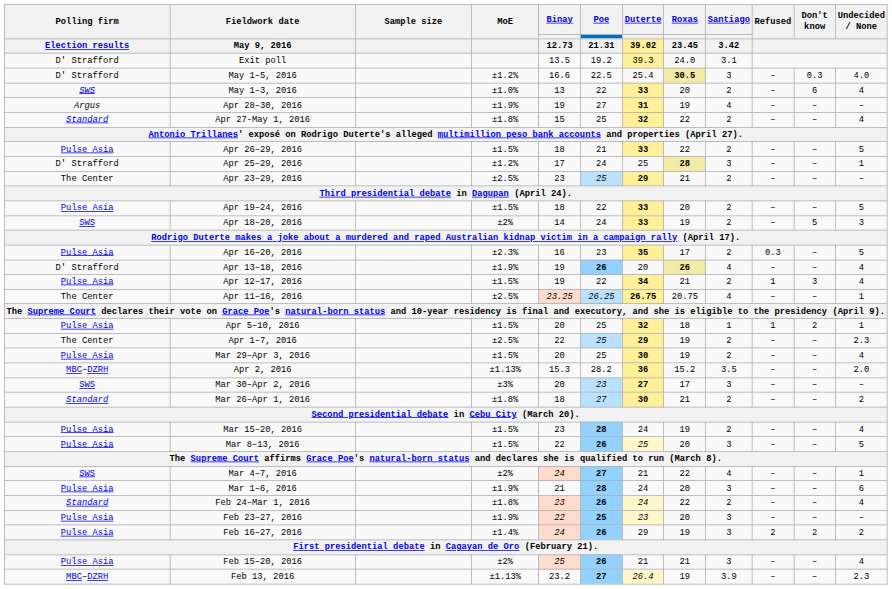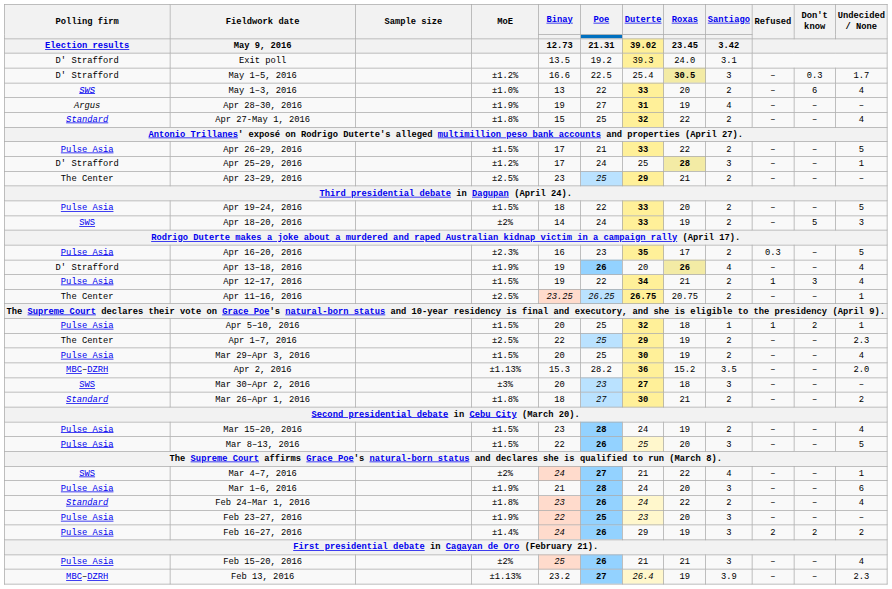(861, 75) 4.0 -> (861, 75) 1.7
(560, 149) 18 -> (560, 149) 17
(729, 296) 4 -> (729, 296) 2
(685, 385) 17 -> (685, 385) 18
